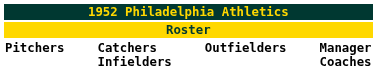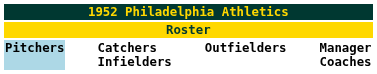(35, 48) no background -> (35, 48) lightblue background
